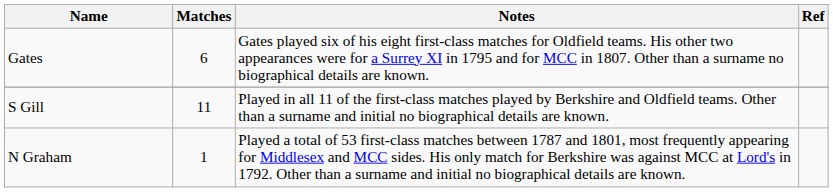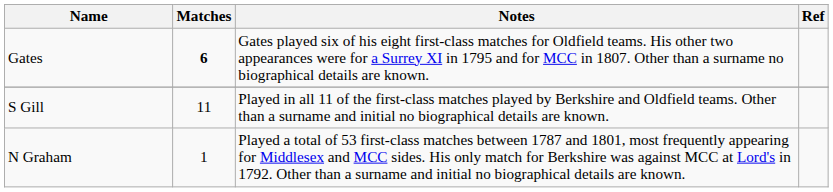(204, 57) normal -> (204, 57) bold
